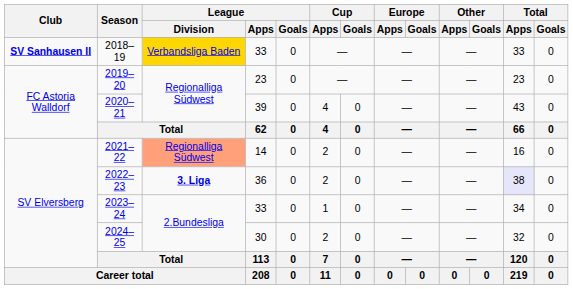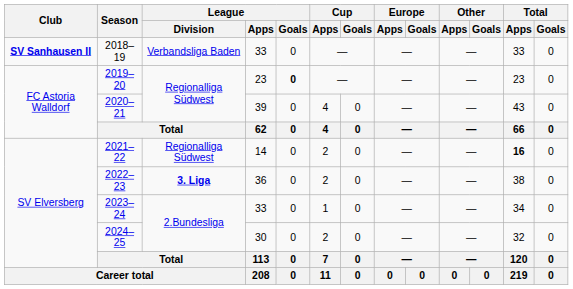(194, 51) gold background -> (194, 51) no background
(293, 79) normal -> (293, 79) bold
(194, 152) lightsalmon background -> (194, 152) no background
(519, 152) normal -> (519, 152) bold
(519, 180) lavender background -> (519, 180) no background
